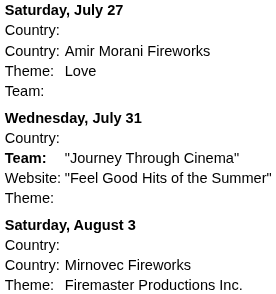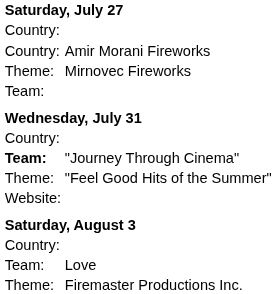(81, 71) Love -> (128, 71) Mirnovec Fireworks
(33, 178) Website: -> (29, 178) Theme:
(29, 198) Theme: -> (33, 198) Website:
(32, 265) Country: -> (25, 265) Team:
(128, 265) Mirnovec Fireworks -> (81, 265) Love
